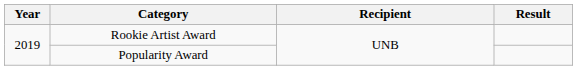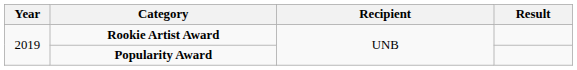(163, 34) normal -> (163, 34) bold
(163, 55) normal -> (163, 55) bold
